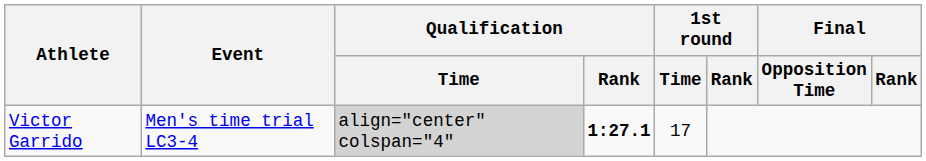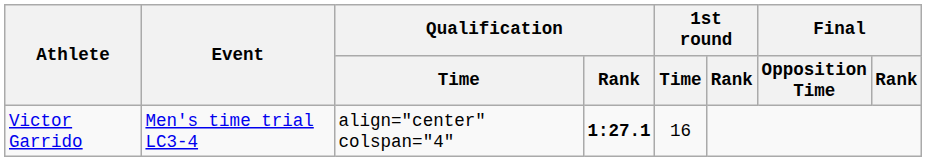(412, 131) lightgrey background -> (412, 131) no background
(680, 131) 17 -> (680, 131) 16
